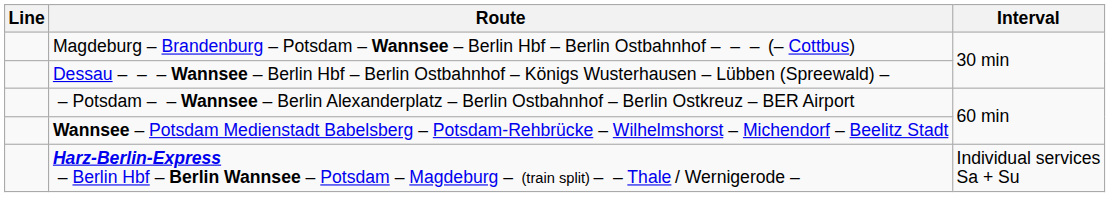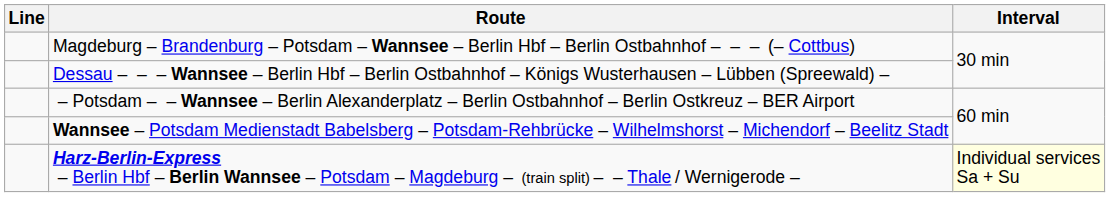(1028, 167) no background -> (1028, 167) lightyellow background
